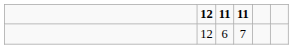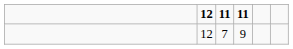(225, 34) 6 -> (225, 34) 7
(243, 34) 7 -> (243, 34) 9
